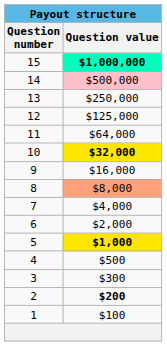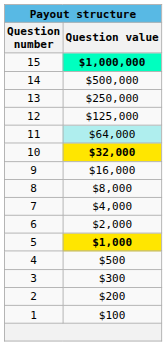(112, 80) pink background -> (112, 80) no background
(112, 134) no background -> (112, 134) paleturquoise background
(112, 188) lightsalmon background -> (112, 188) no background
(112, 296) bold -> (112, 296) normal
